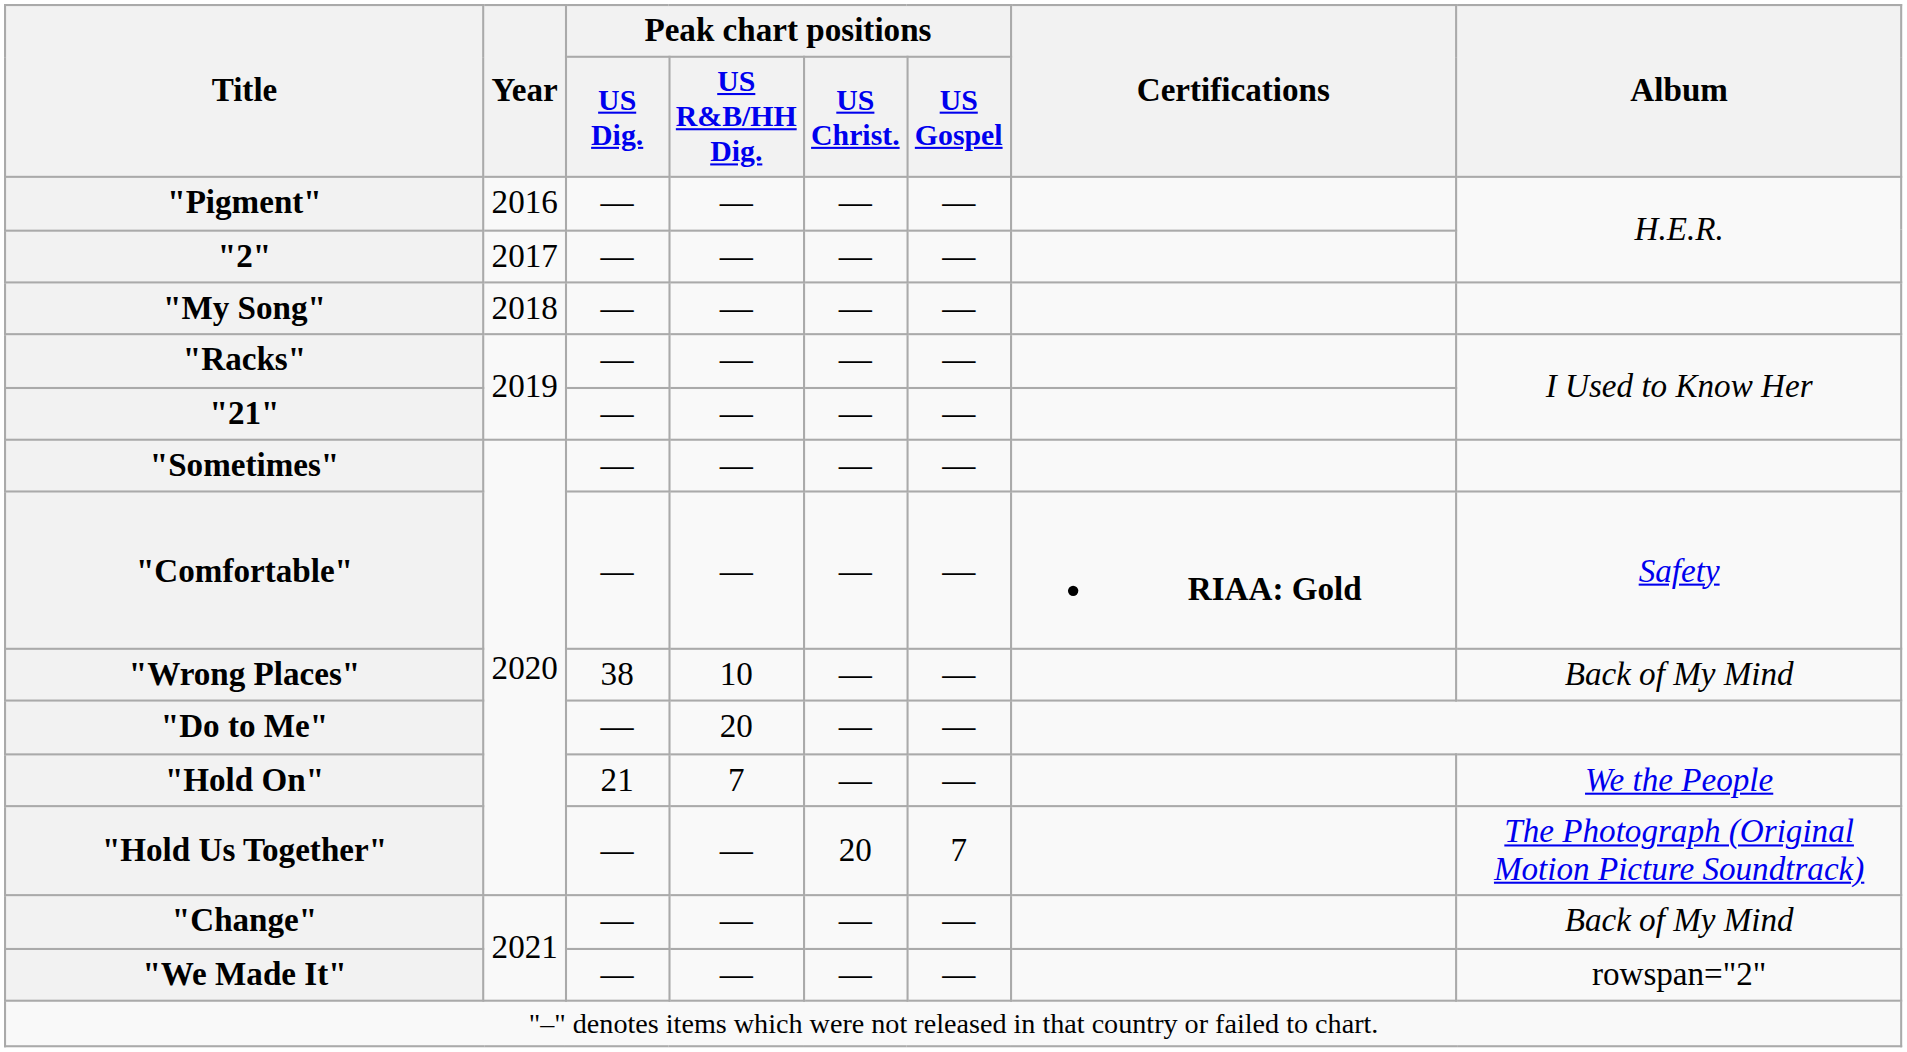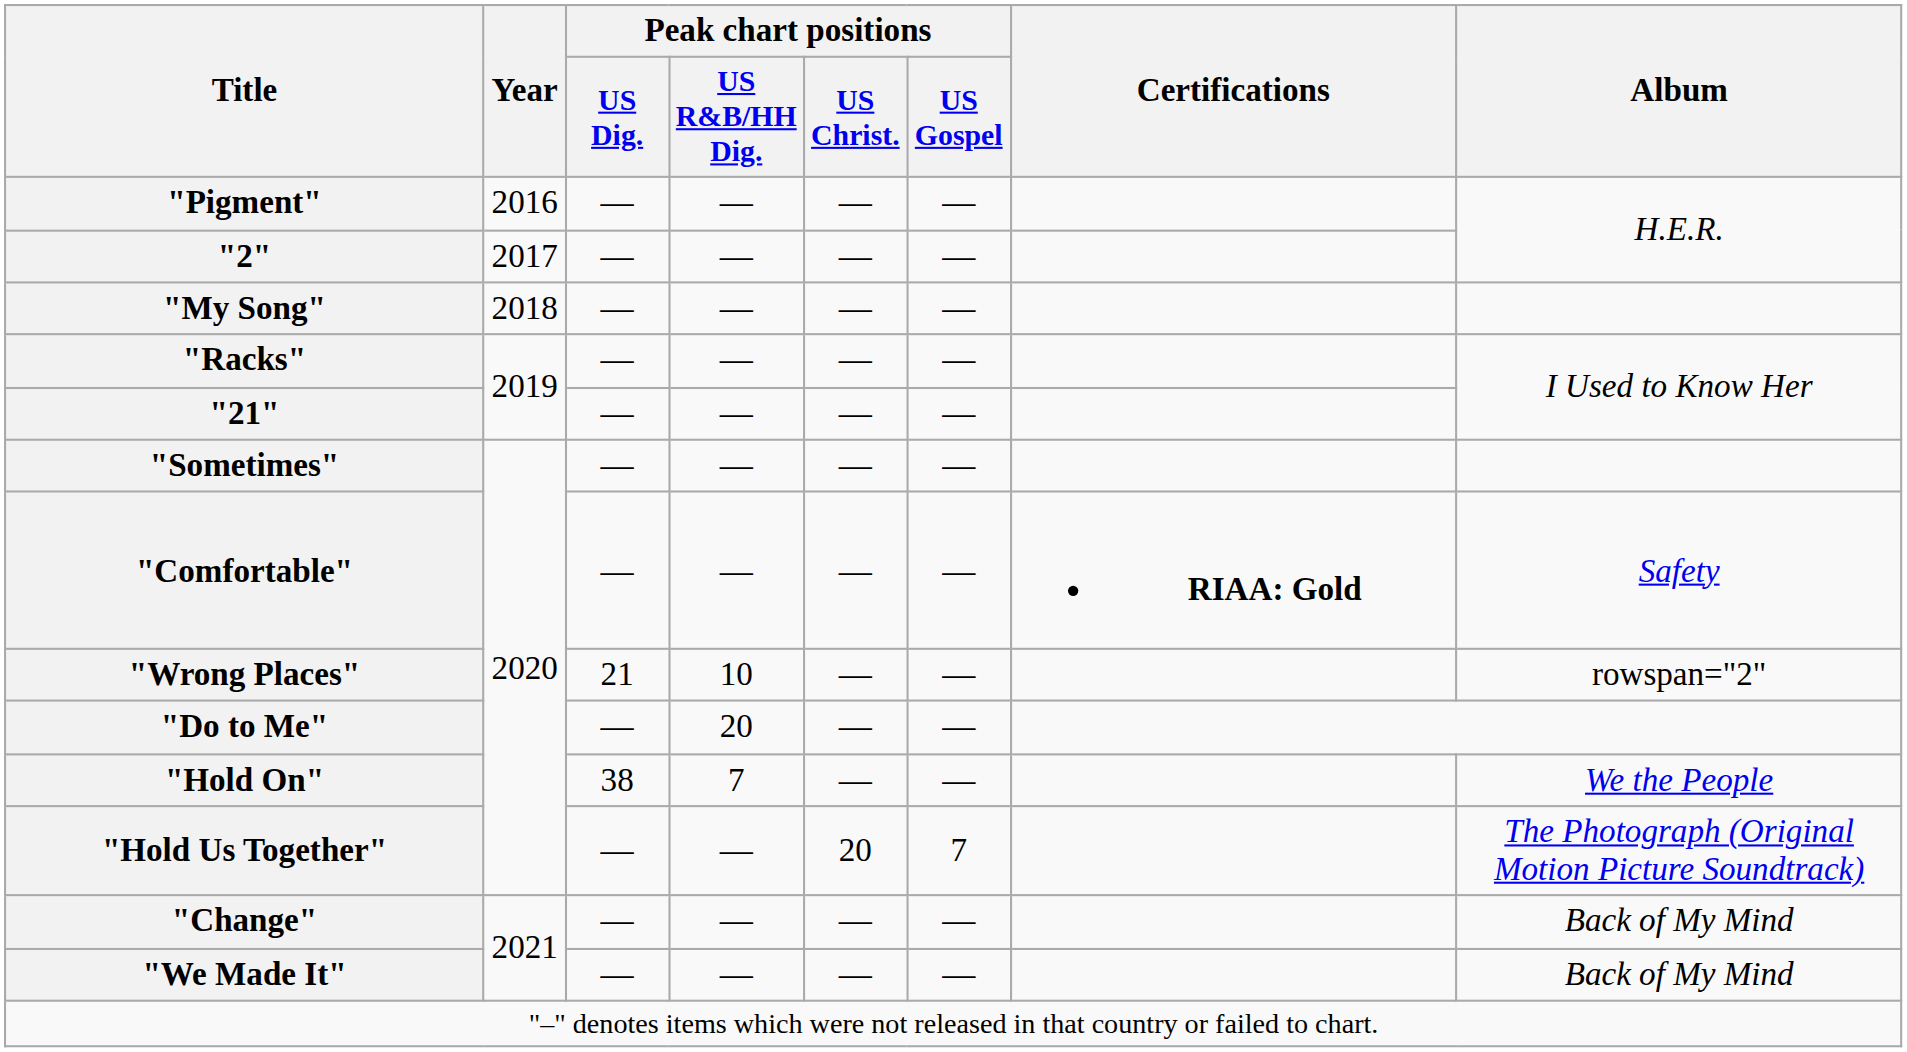(617, 674) 38 -> (617, 674) 21
(1679, 674) Back of My Mind -> (1679, 674) rowspan="2"
(617, 779) 21 -> (617, 779) 38
(1679, 973) rowspan="2" -> (1679, 973) Back of My Mind
